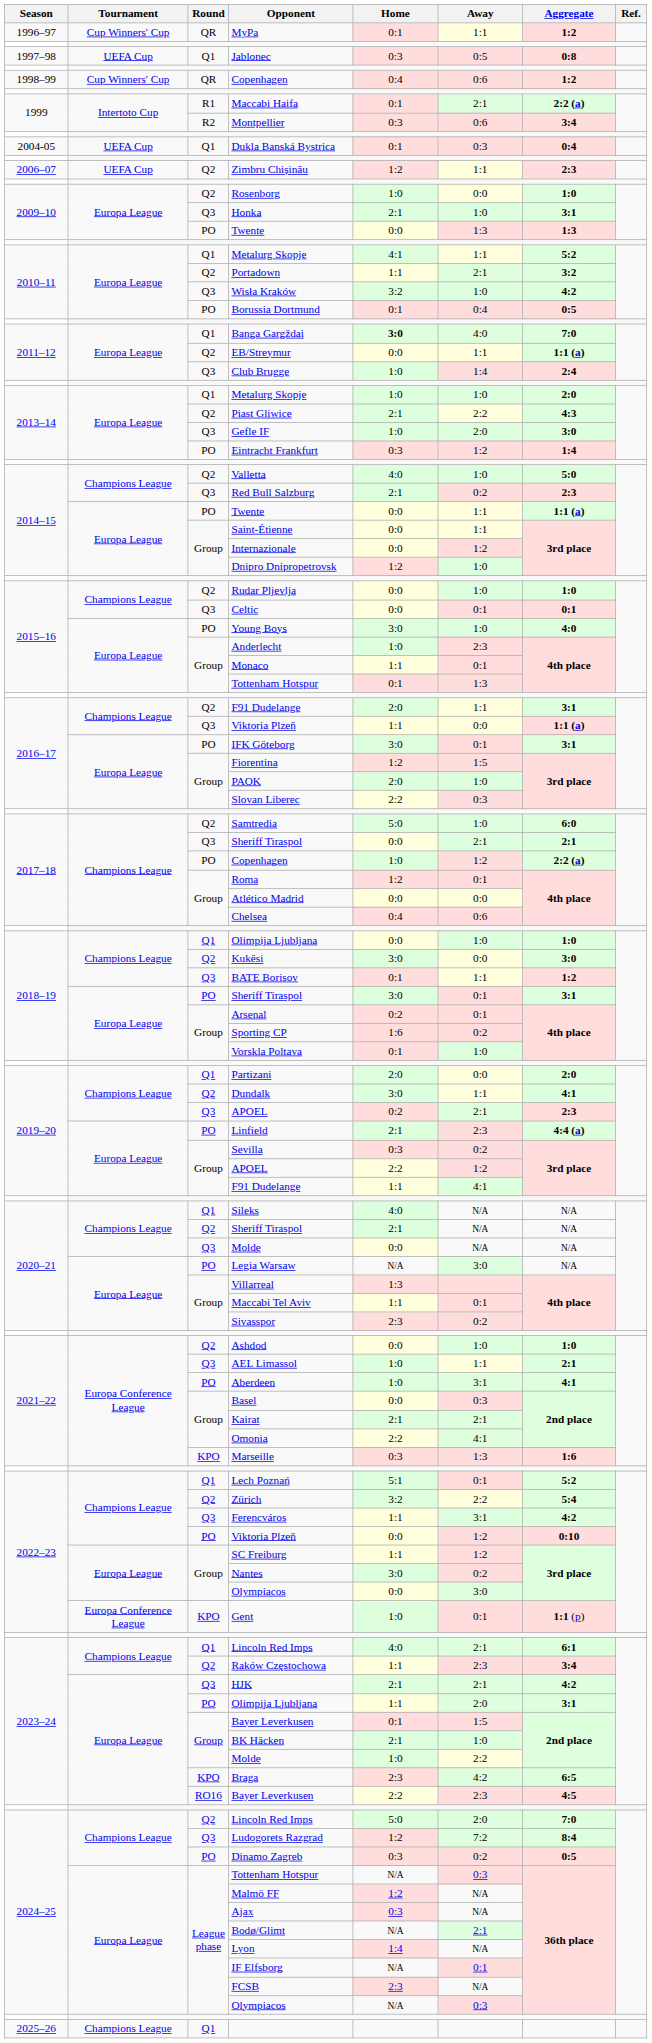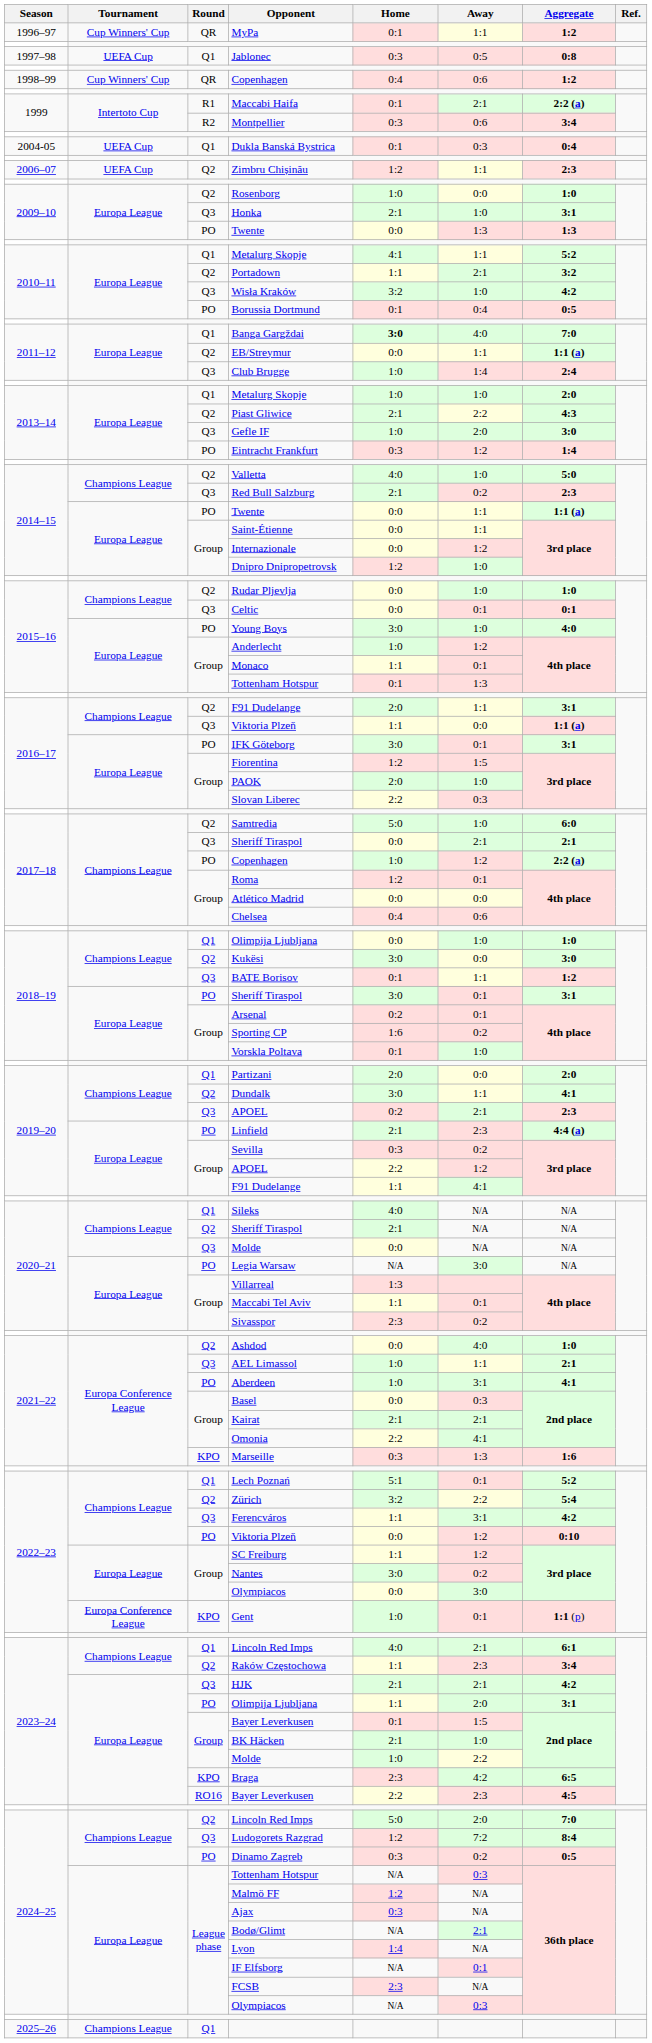(480, 646) 2:3 -> (480, 646) 1:2
(480, 1345) 1:0 -> (480, 1345) 4:0
